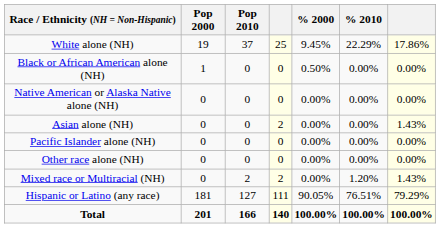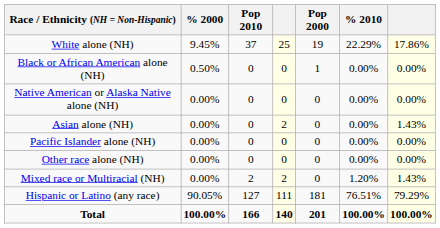columns swapped: (203, 19) <-> (316, 19)
